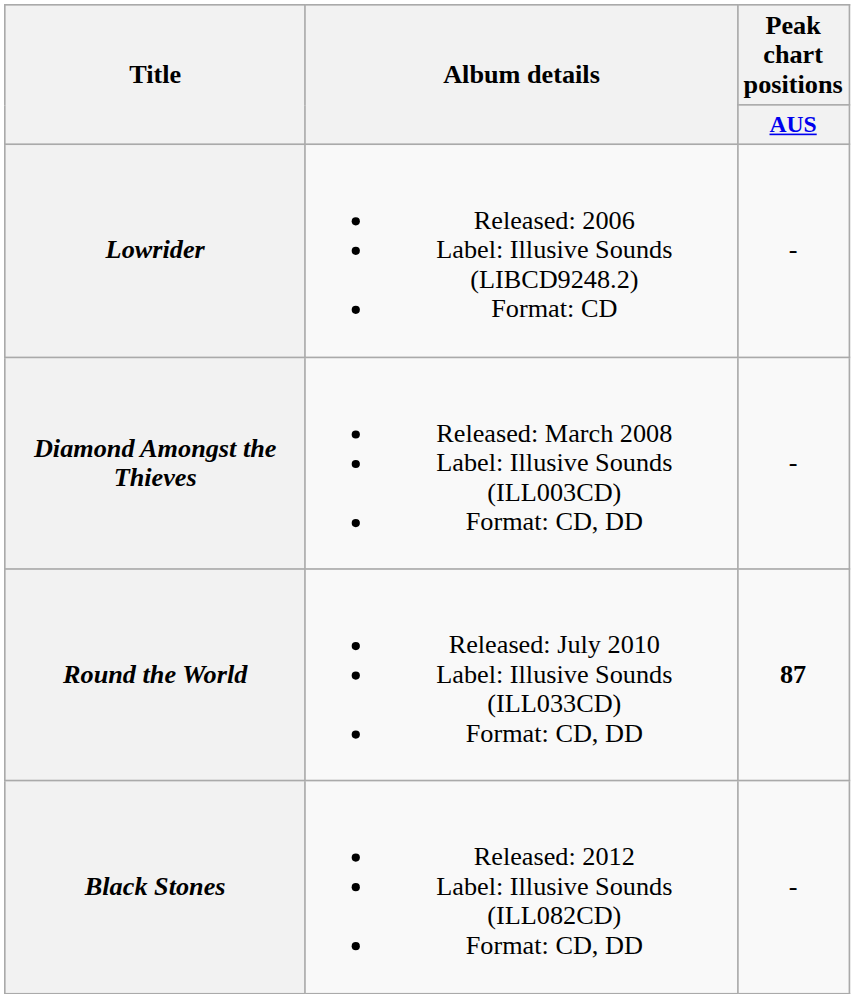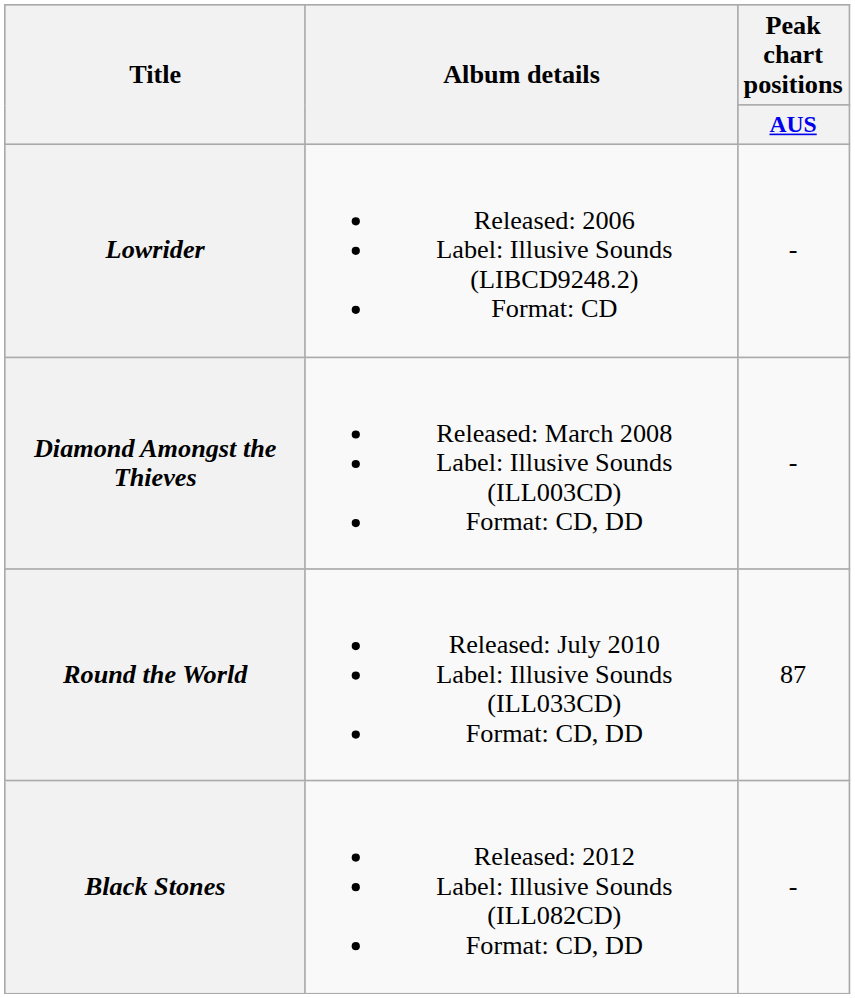(793, 674) bold -> (793, 674) normal
